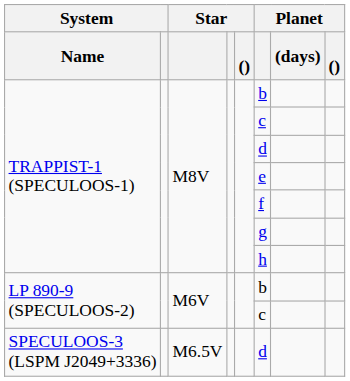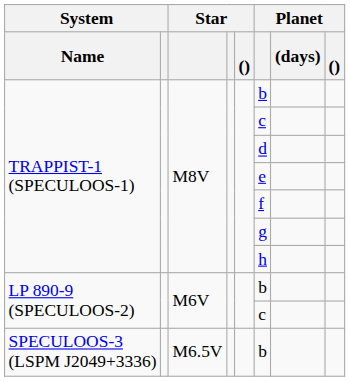(263, 352) d -> (263, 352) b
